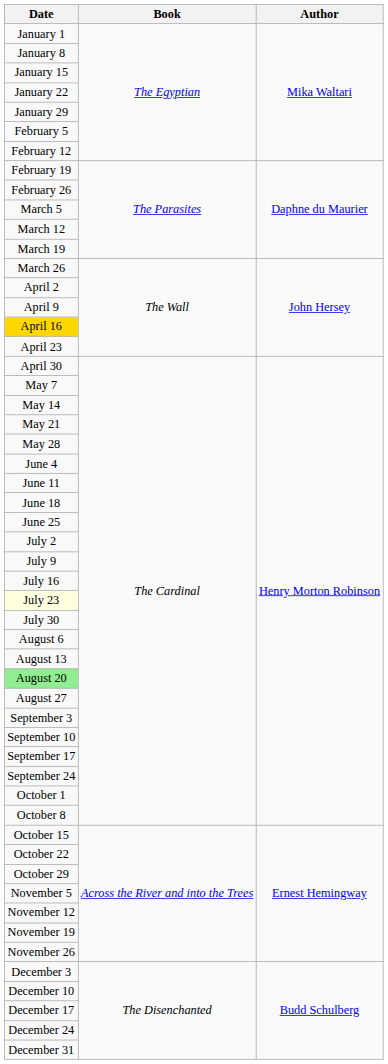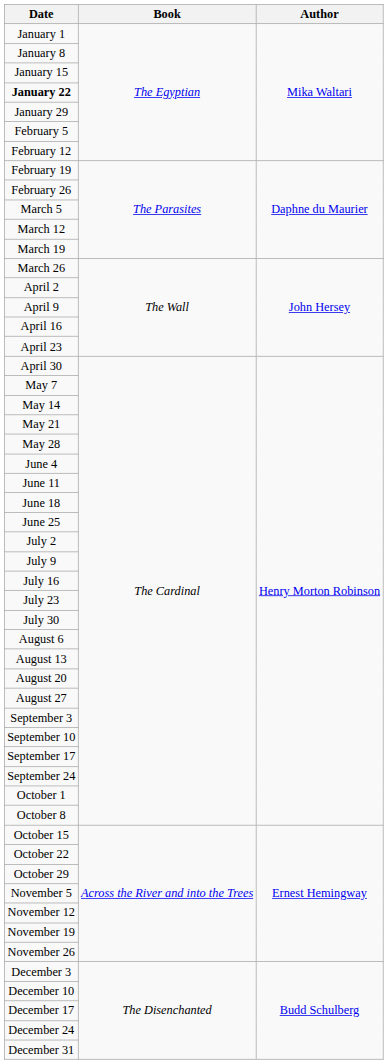(41, 92) normal -> (41, 92) bold
(41, 326) gold background -> (41, 326) no background
(41, 600) lightyellow background -> (41, 600) no background
(41, 678) lightgreen background -> (41, 678) no background
